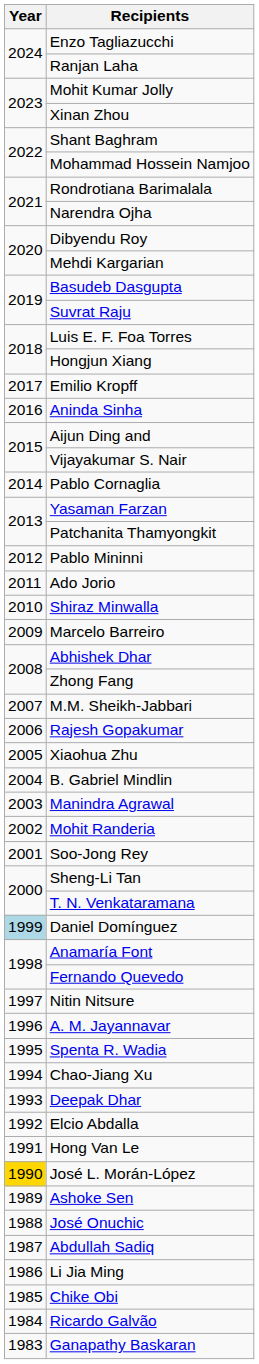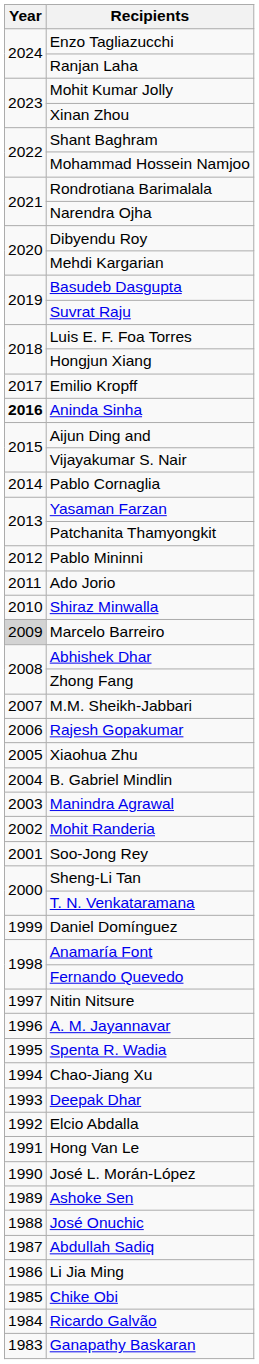(25, 410) normal -> (25, 410) bold
(25, 632) no background -> (25, 632) lightgrey background
(25, 927) lightblue background -> (25, 927) no background
(25, 1173) gold background -> (25, 1173) no background
